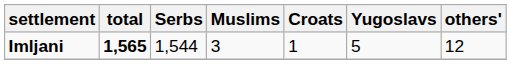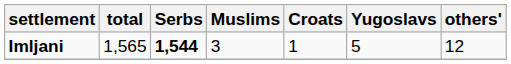(125, 46) bold -> (125, 46) normal
(176, 46) normal -> (176, 46) bold
